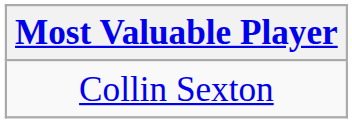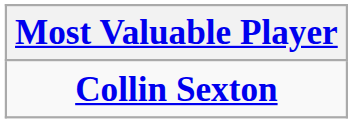(176, 88) normal -> (176, 88) bold
